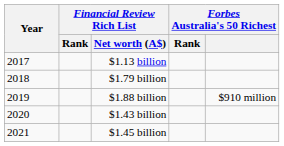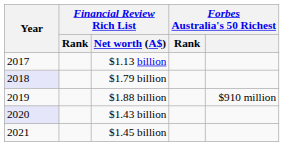(18, 79) no background -> (18, 79) lavender background
(18, 114) no background -> (18, 114) lavender background
